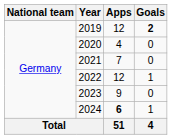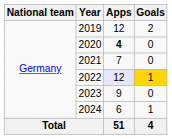(151, 28) bold -> (151, 28) normal
(119, 45) normal -> (119, 45) bold
(119, 77) no background -> (119, 77) lavender background
(151, 77) no background -> (151, 77) gold background
(119, 110) bold -> (119, 110) normal
